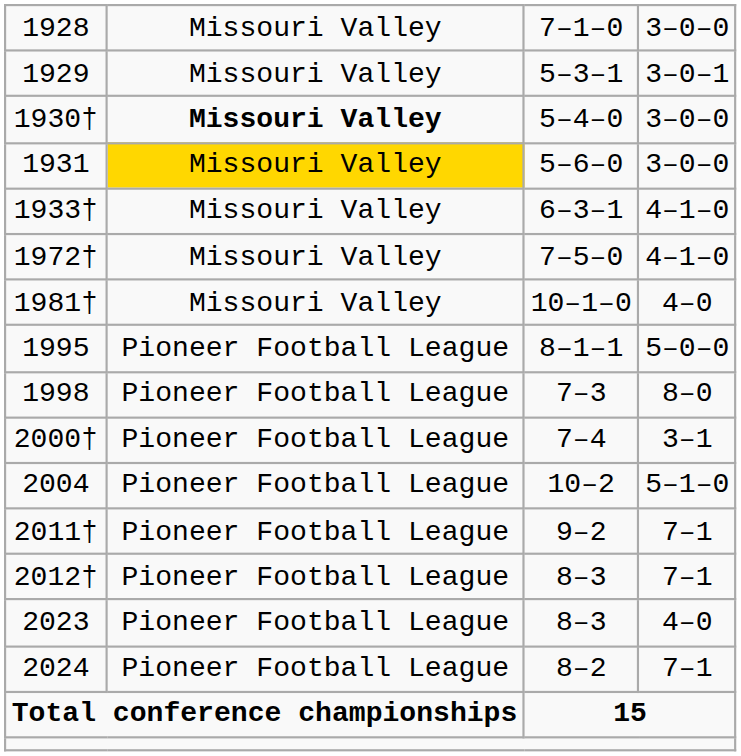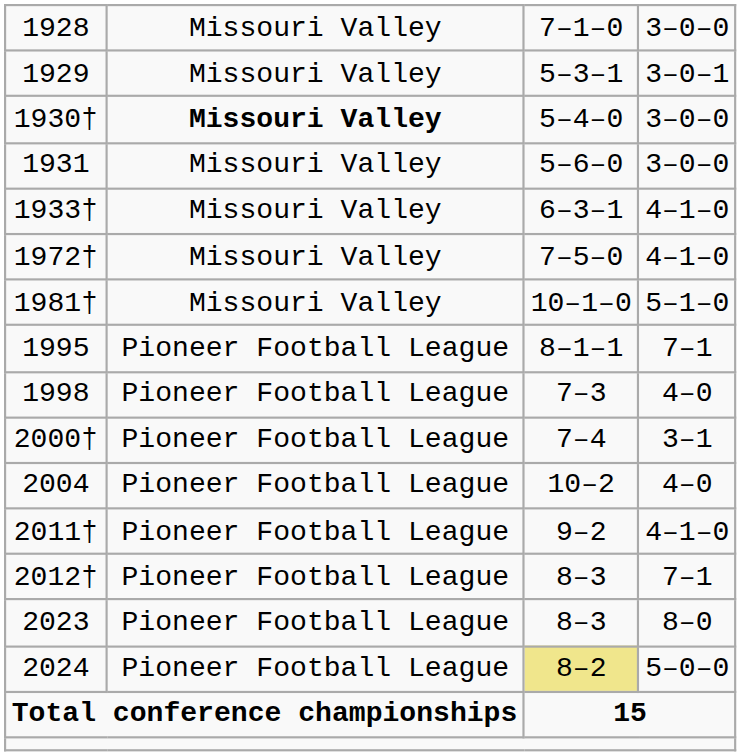(315, 165) gold background -> (315, 165) no background
(687, 303) 4–0 -> (687, 303) 5–1–0
(687, 348) 5–0–0 -> (687, 348) 7–1
(687, 394) 8–0 -> (687, 394) 4–0
(687, 486) 5–1–0 -> (687, 486) 4–0
(687, 531) 7–1 -> (687, 531) 4–1–0
(687, 623) 4–0 -> (687, 623) 8–0
(581, 669) no background -> (581, 669) khaki background
(687, 669) 7–1 -> (687, 669) 5–0–0
